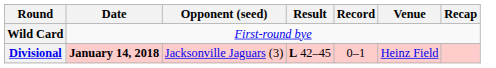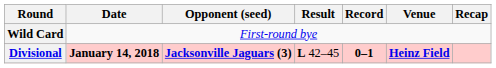(224, 53) normal -> (228, 53) bold
(356, 53) normal -> (364, 53) bold
(410, 53) normal -> (419, 53) bold
